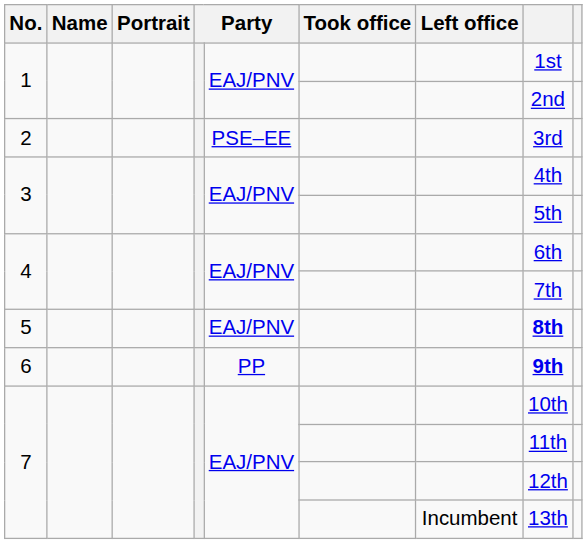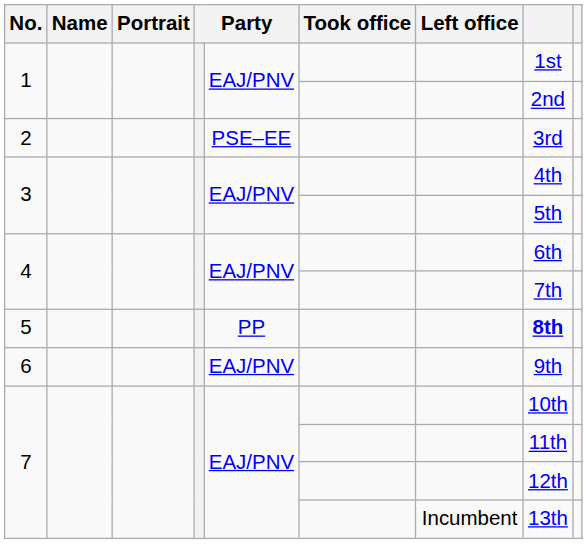(251, 328) EAJ/PNV -> (251, 328) PP
(251, 366) PP -> (251, 366) EAJ/PNV
(548, 366) bold -> (548, 366) normal
